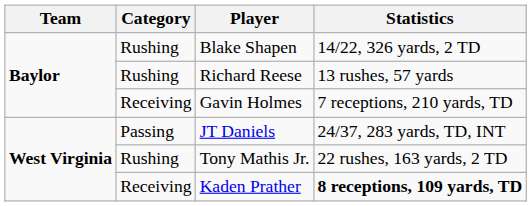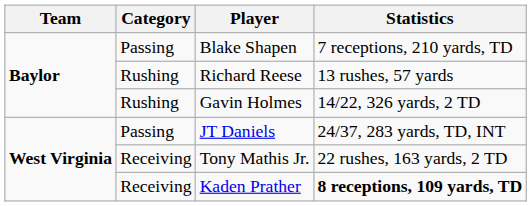(150, 46) Rushing -> (147, 46) Passing
(399, 46) 14/22, 326 yards, 2 TD -> (415, 46) 7 receptions, 210 yards, TD
(156, 102) Receiving -> (150, 102) Rushing
(415, 102) 7 receptions, 210 yards, TD -> (399, 102) 14/22, 326 yards, 2 TD
(150, 158) Rushing -> (156, 158) Receiving
